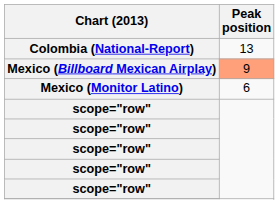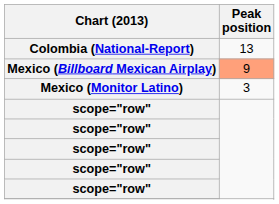(247, 88) 6 -> (247, 88) 3
